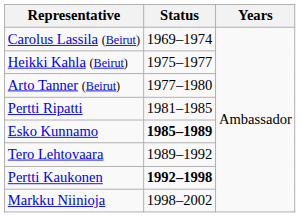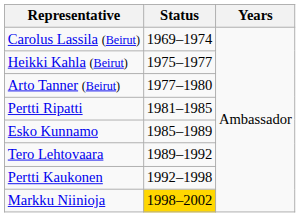(180, 131) bold -> (180, 131) normal
(180, 177) bold -> (180, 177) normal
(180, 200) no background -> (180, 200) gold background
